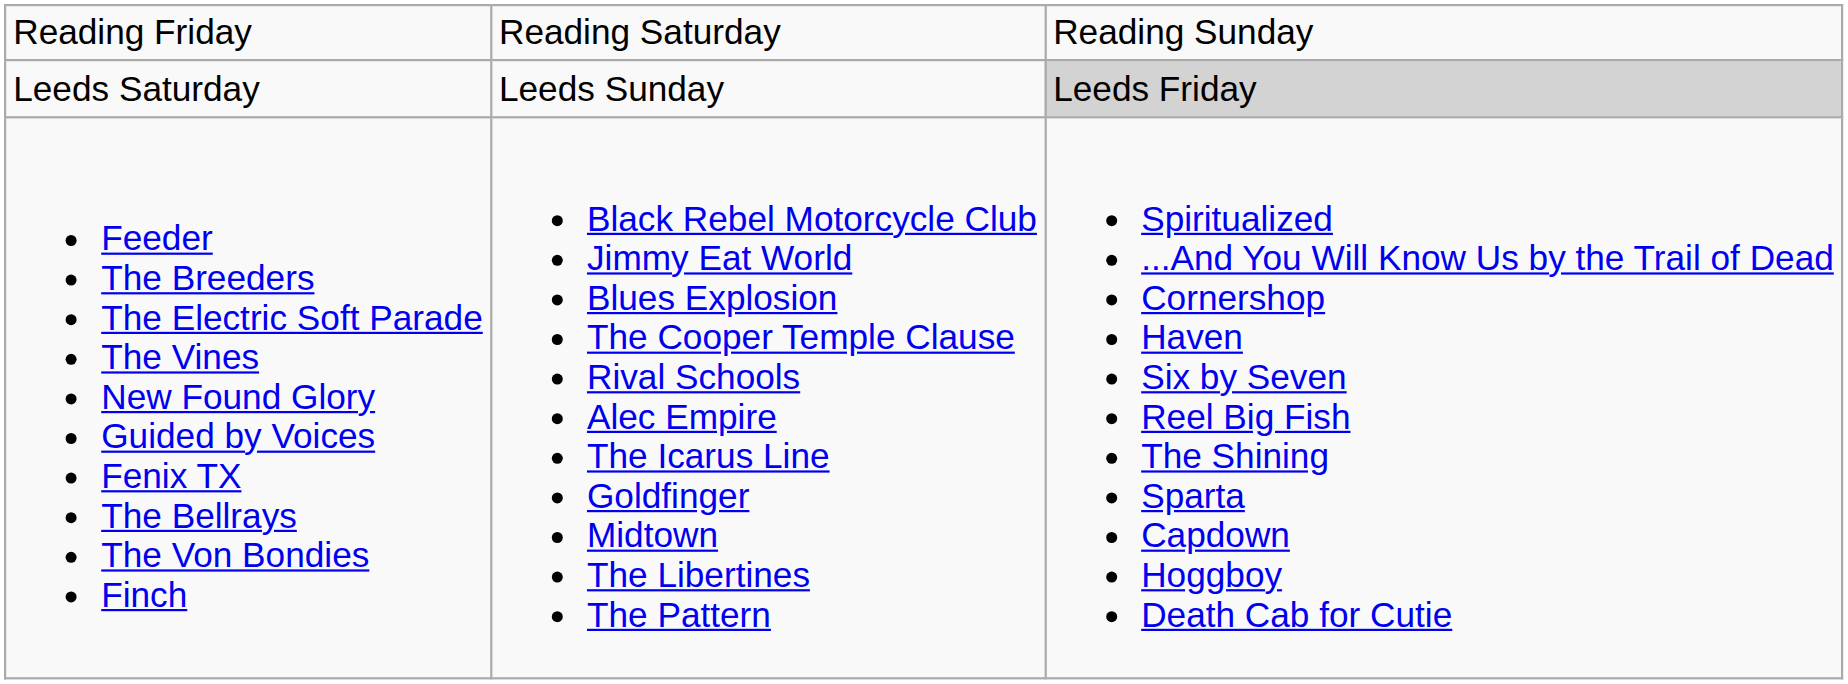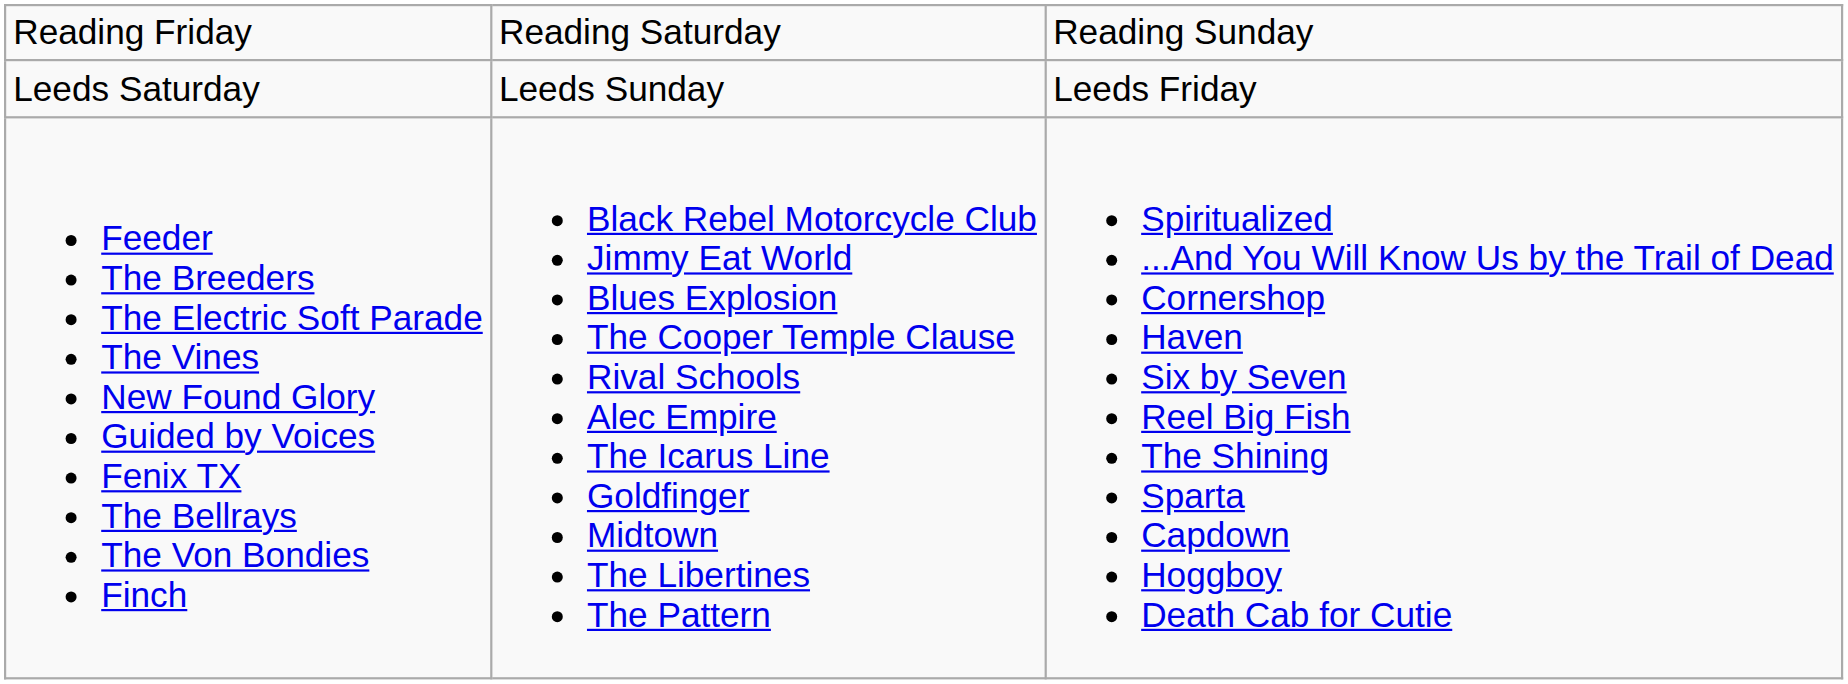(1155, 88) lightgrey background -> (1155, 88) no background
